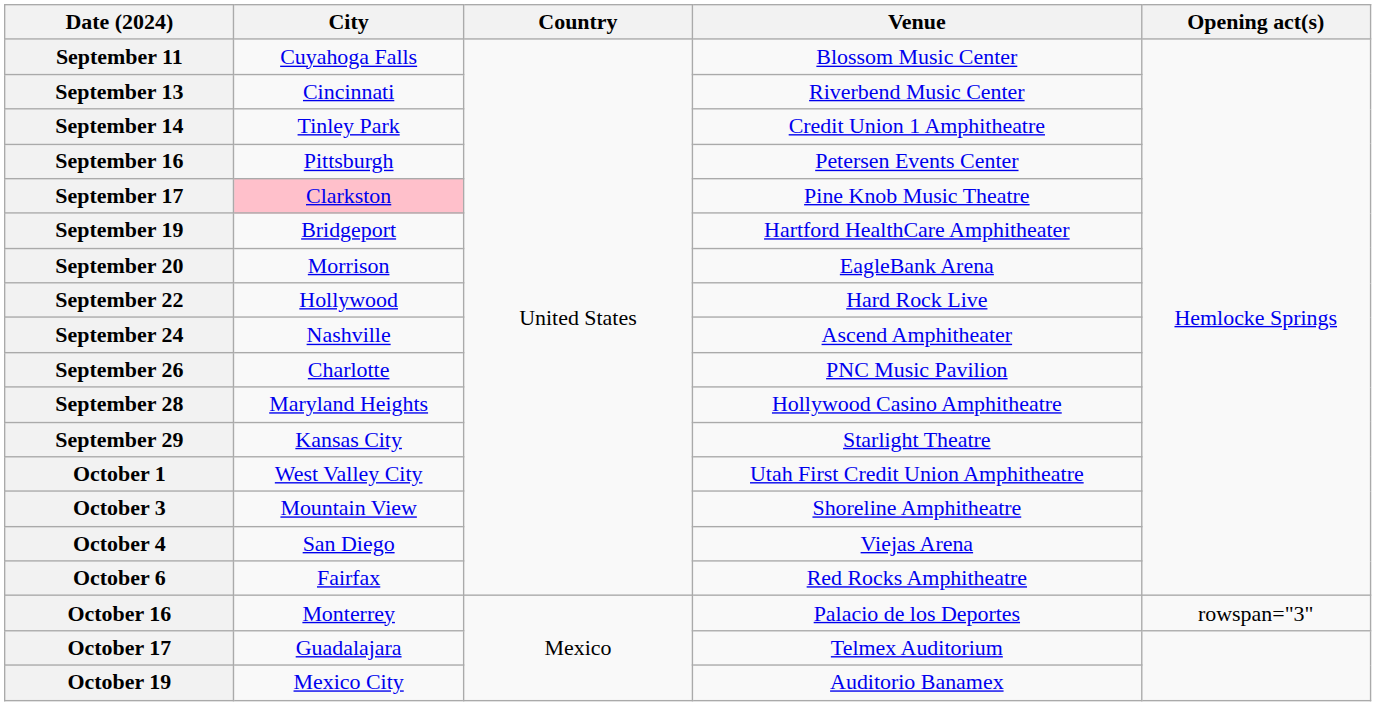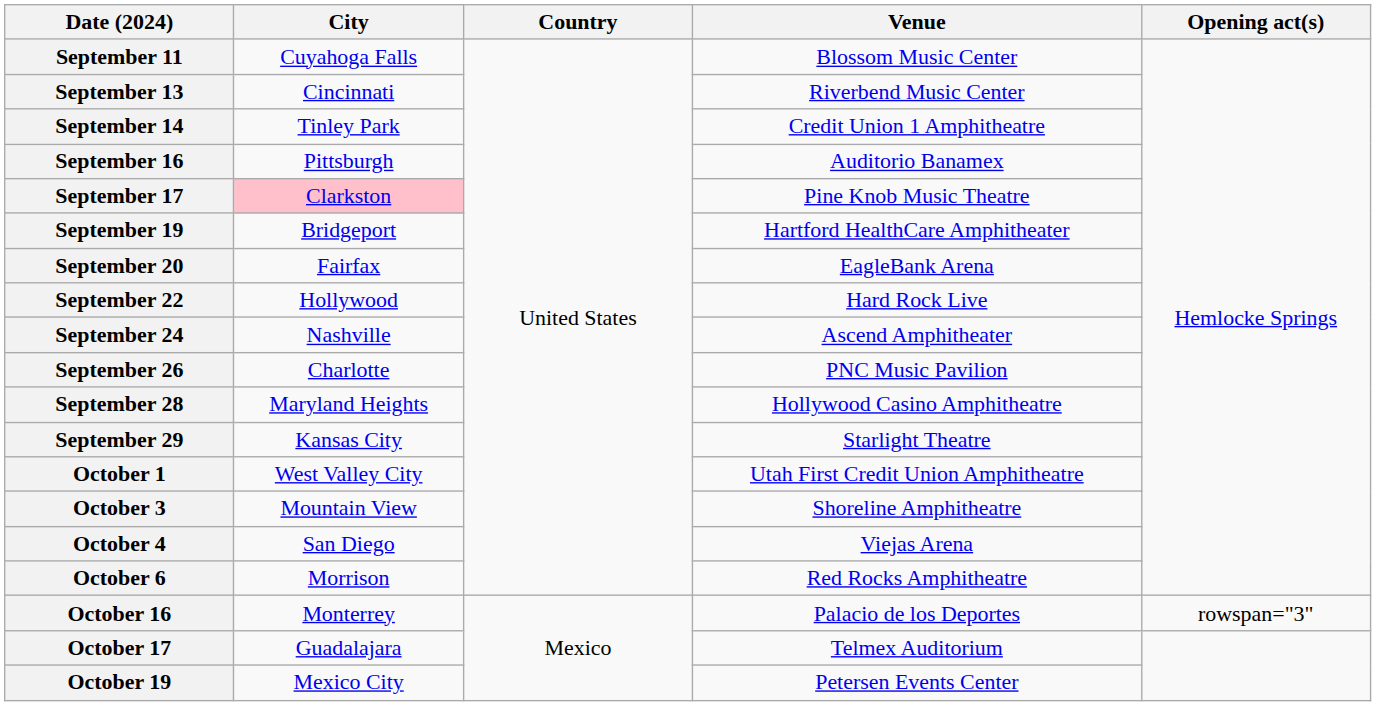(917, 160) Petersen Events Center -> (917, 160) Auditorio Banamex
(349, 265) Morrison -> (349, 265) Fairfax
(349, 578) Fairfax -> (349, 578) Morrison
(917, 682) Auditorio Banamex -> (917, 682) Petersen Events Center
